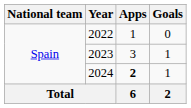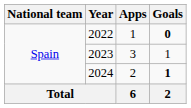(168, 34) normal -> (168, 34) bold
(133, 73) bold -> (133, 73) normal
(168, 73) normal -> (168, 73) bold
